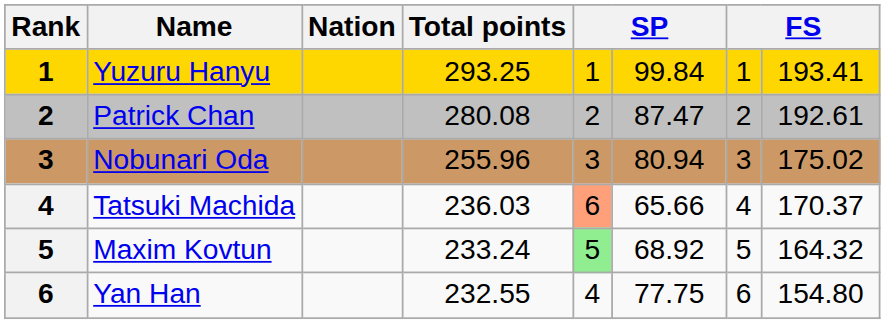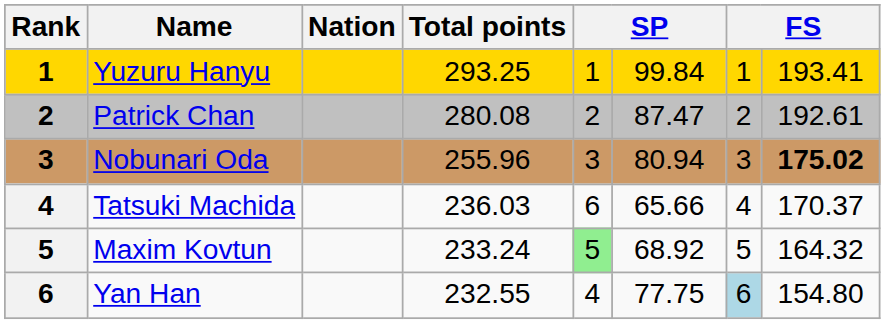(821, 160) normal -> (821, 160) bold
(592, 205) lightsalmon background -> (592, 205) no background
(744, 294) no background -> (744, 294) lightblue background
